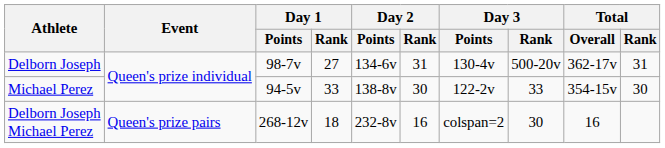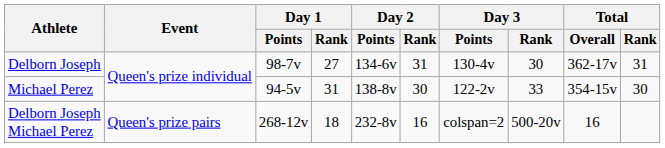(536, 64) 500-20v -> (536, 64) 30
(331, 89) 33 -> (331, 89) 31
(536, 122) 30 -> (536, 122) 500-20v
